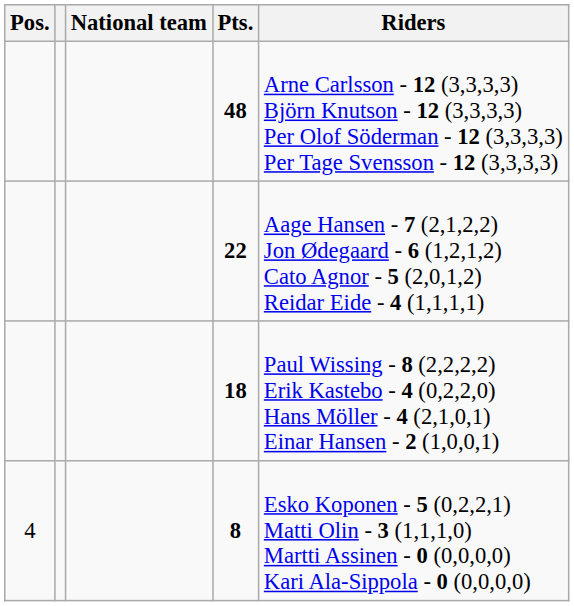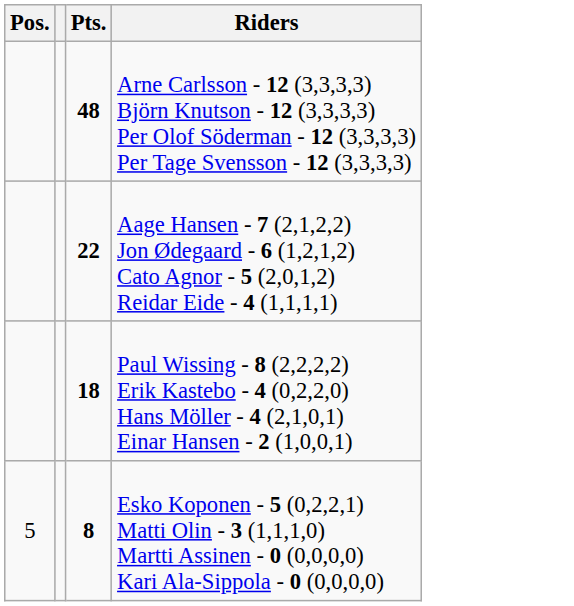- column: (139, 22)
(30, 529) 4 -> (30, 529) 5
